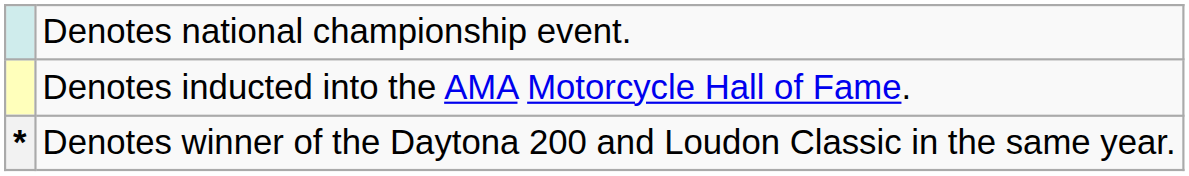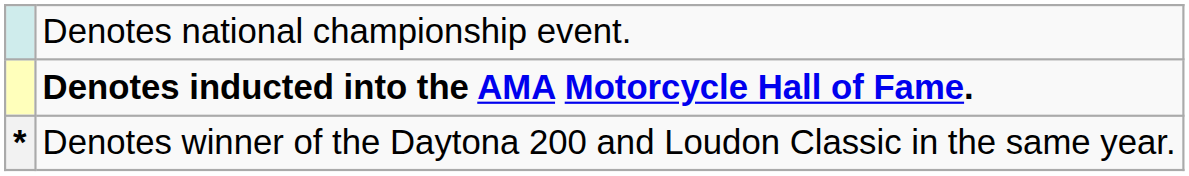(477, 87) normal -> (508, 87) bold
